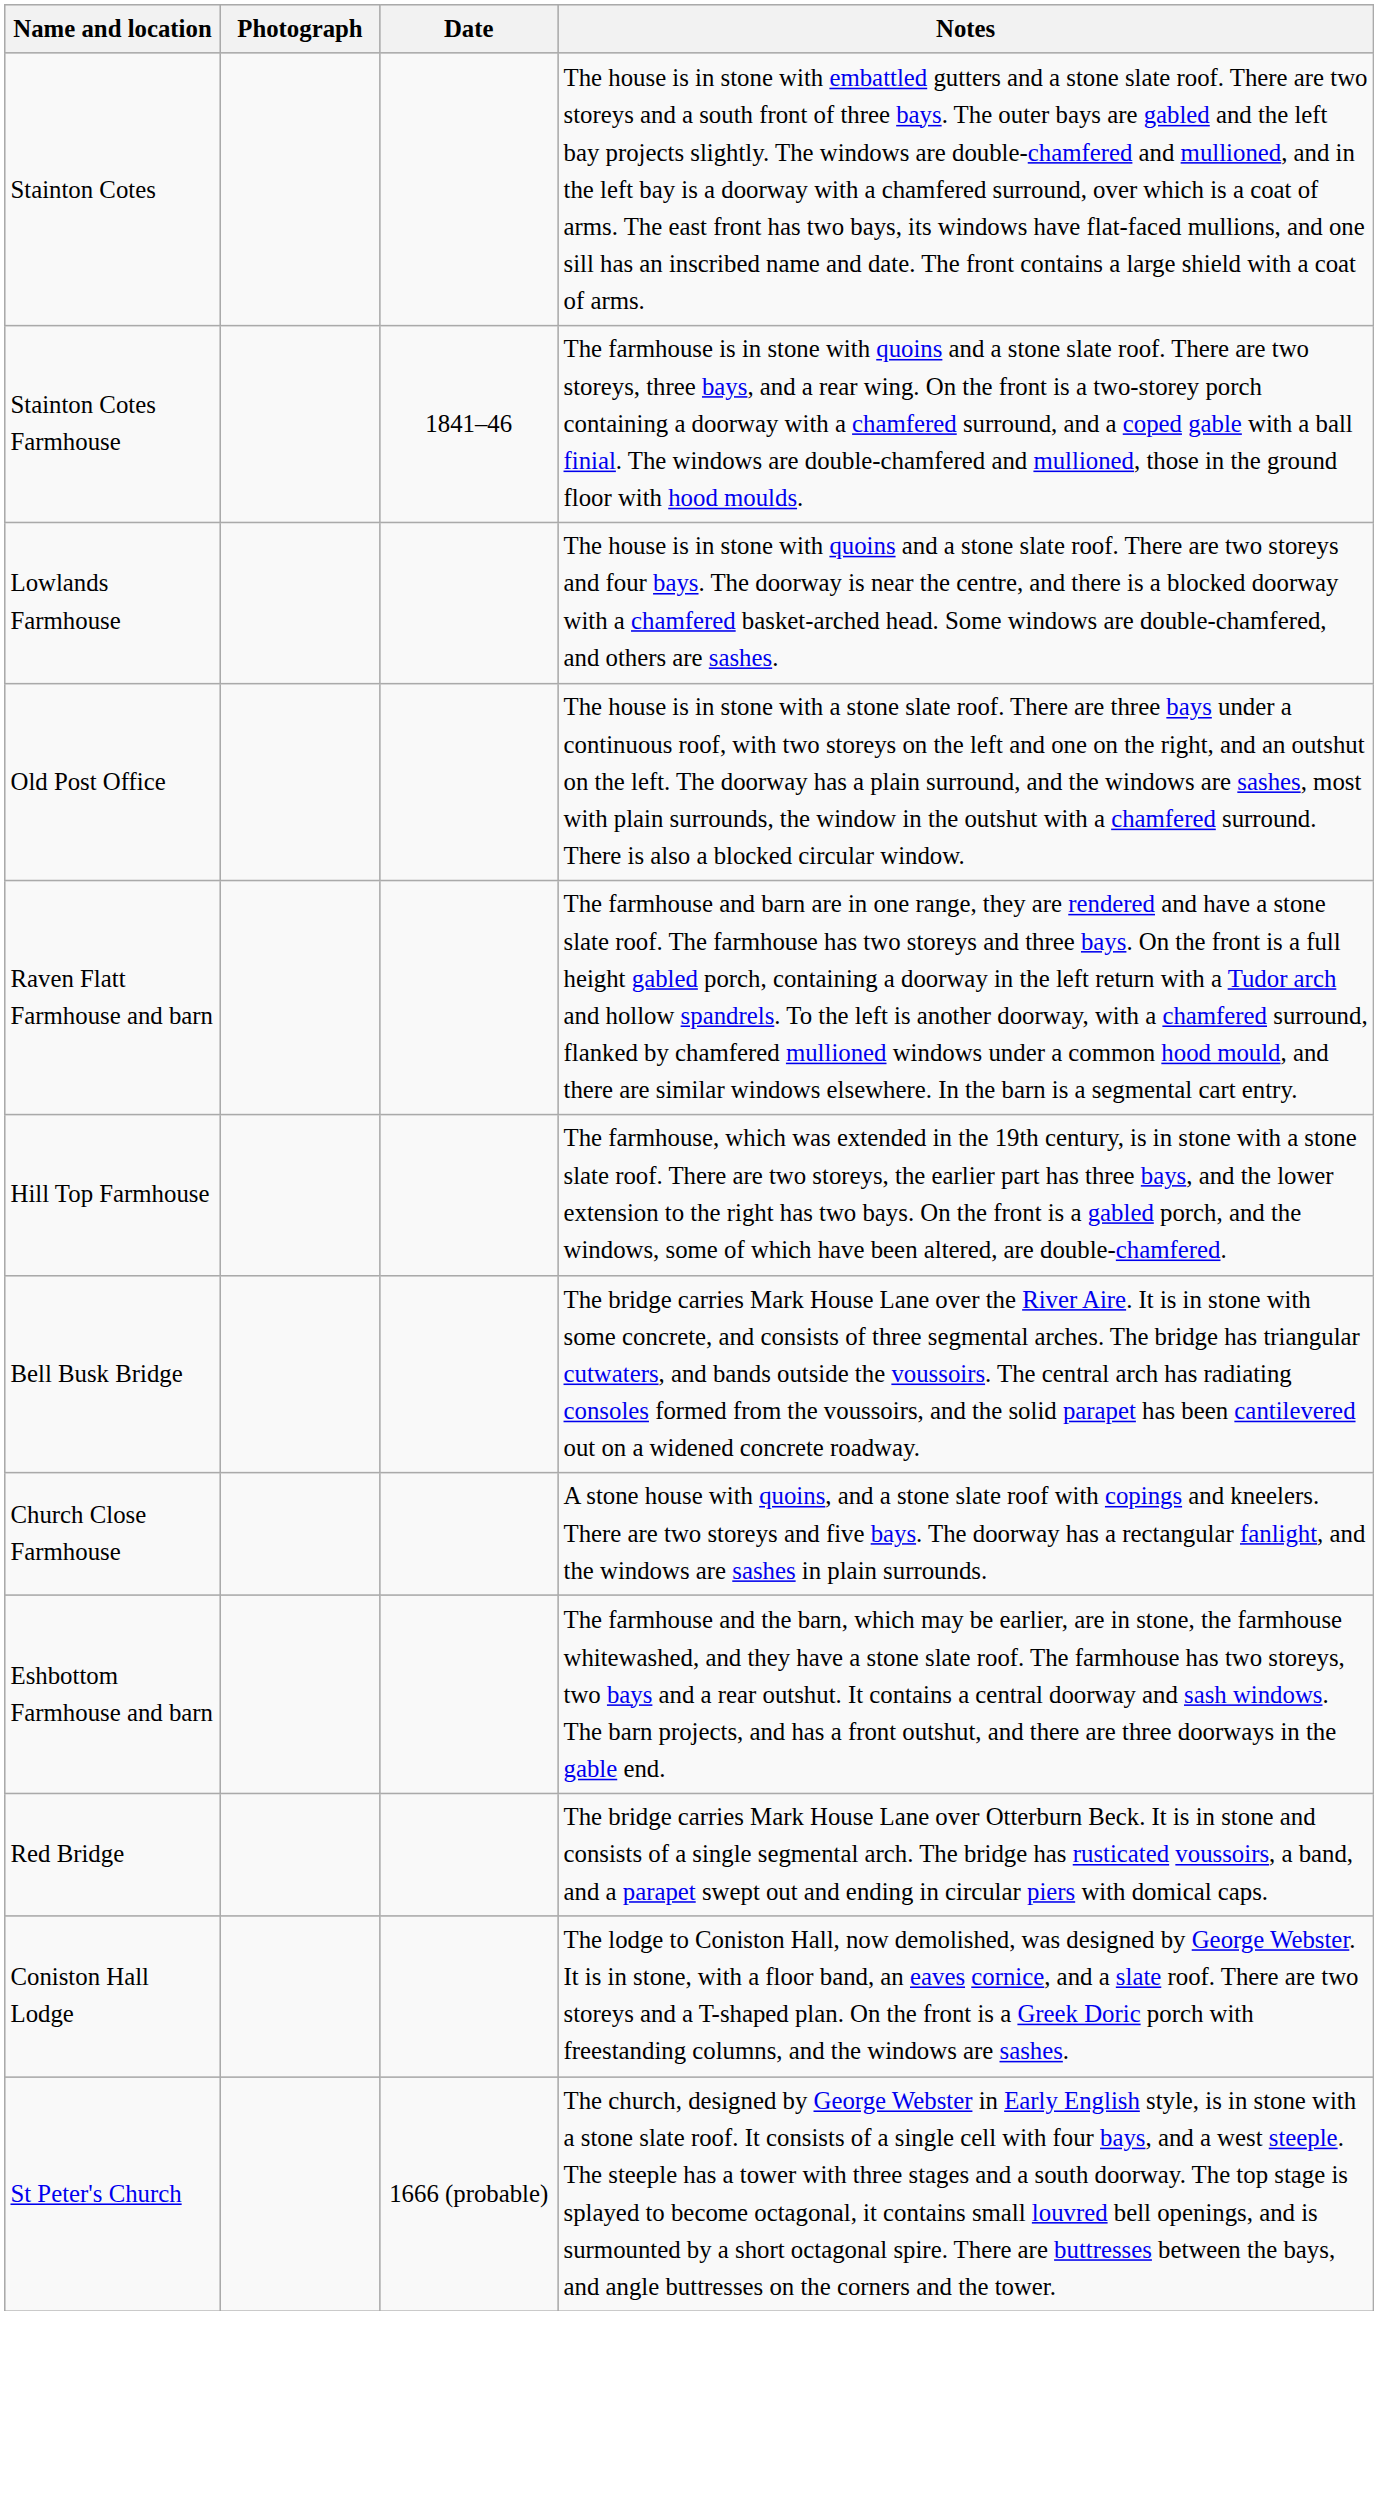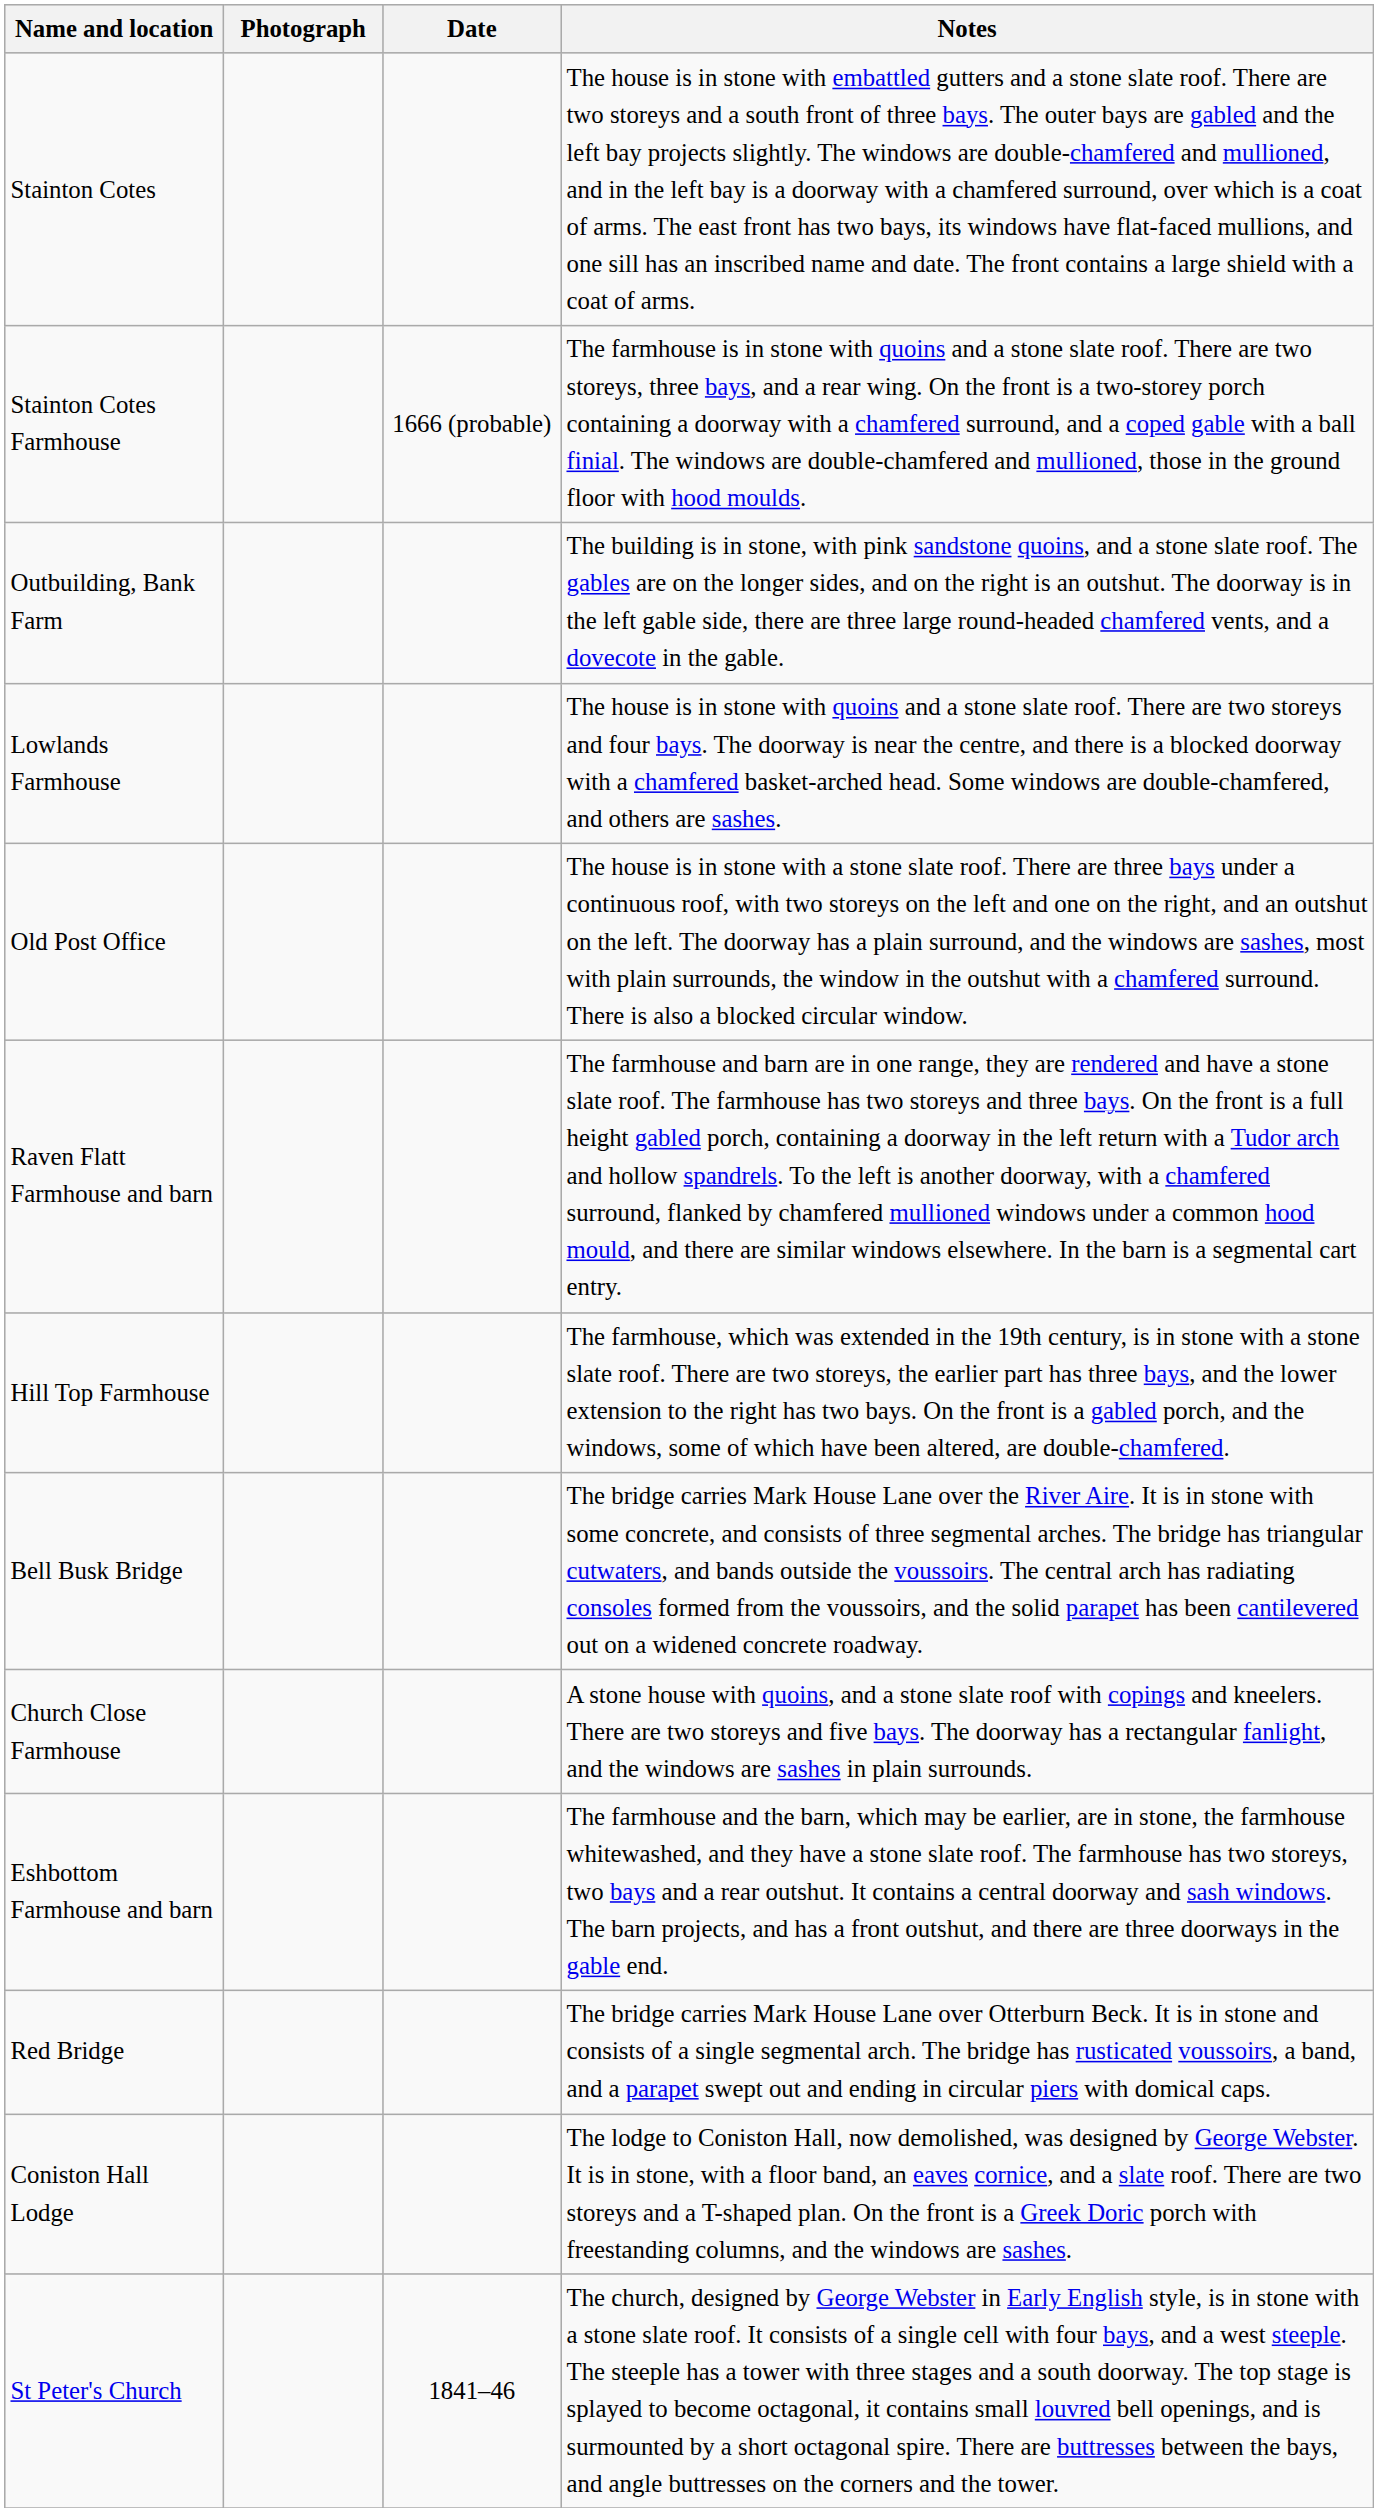(469, 423) 1841–46 -> (472, 423) 1666 (probable)
+ row: (103, 602)
(469, 2193) 1666 (probable) -> (472, 2390) 1841–46
